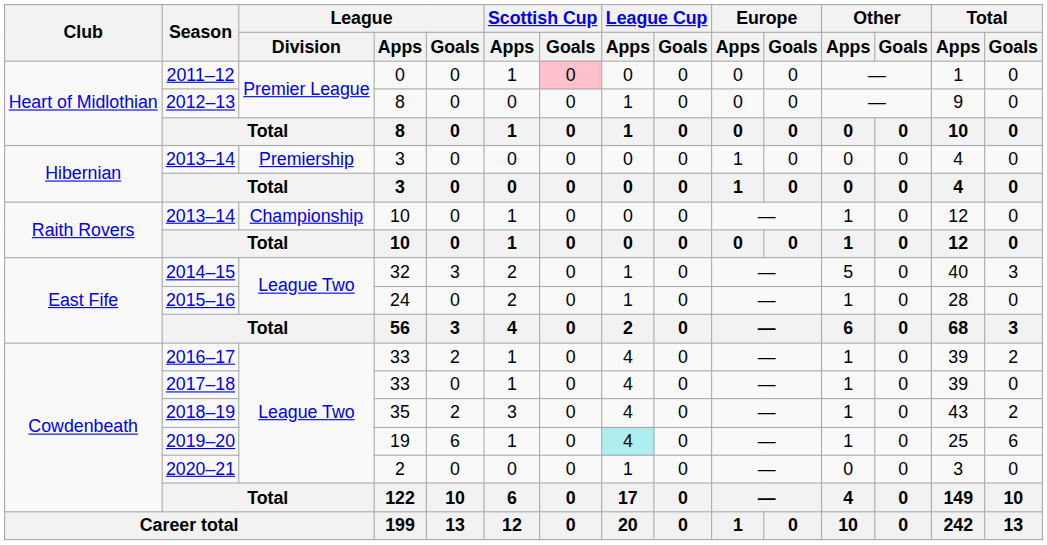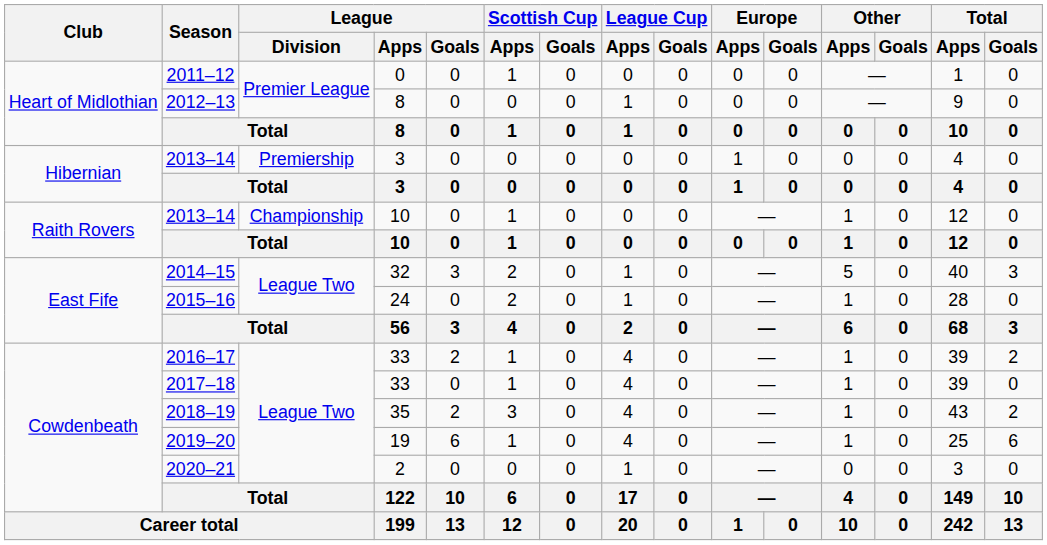(571, 74) pink background -> (571, 74) no background
(628, 441) paleturquoise background -> (628, 441) no background
